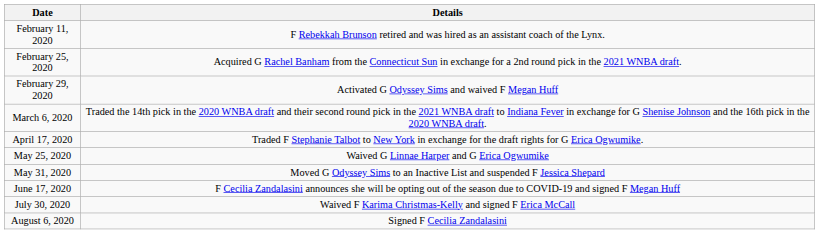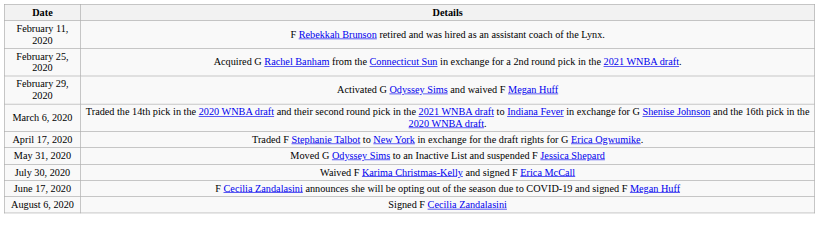- row: (42, 156)
rows swapped: (42, 188) <-> (42, 204)
